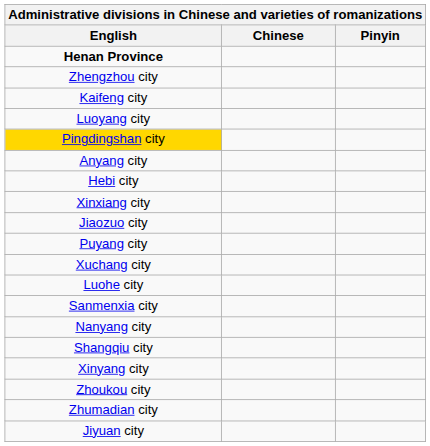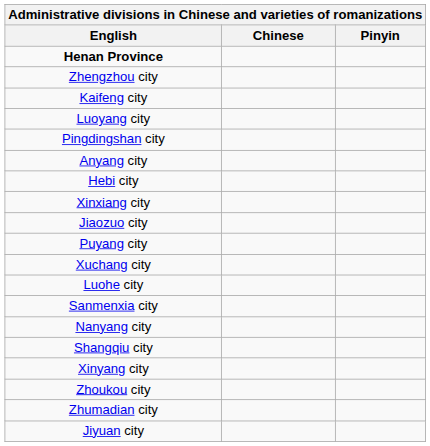(113, 139) gold background -> (113, 139) no background
